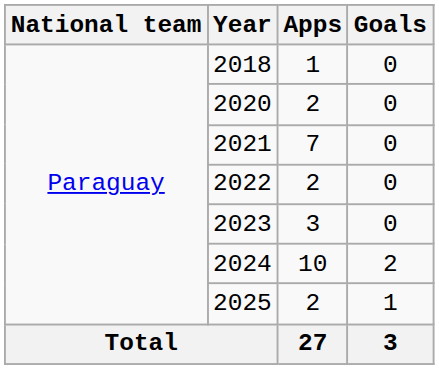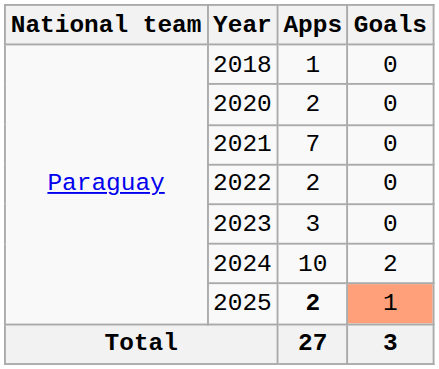(313, 304) normal -> (313, 304) bold
(390, 304) no background -> (390, 304) lightsalmon background
